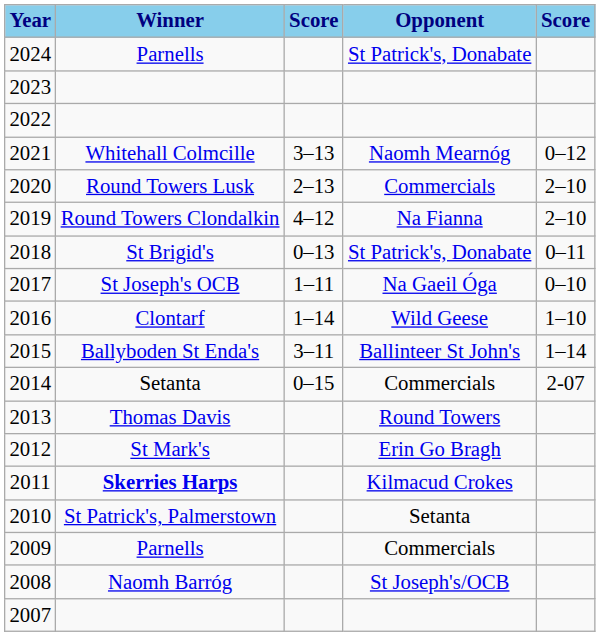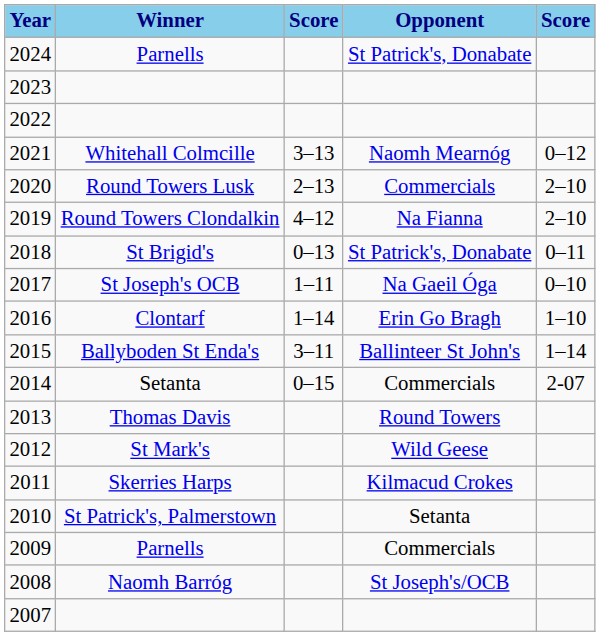(440, 317) Wild Geese -> (440, 317) Erin Go Bragh
(440, 449) Erin Go Bragh -> (440, 449) Wild Geese
(170, 482) bold -> (170, 482) normal
